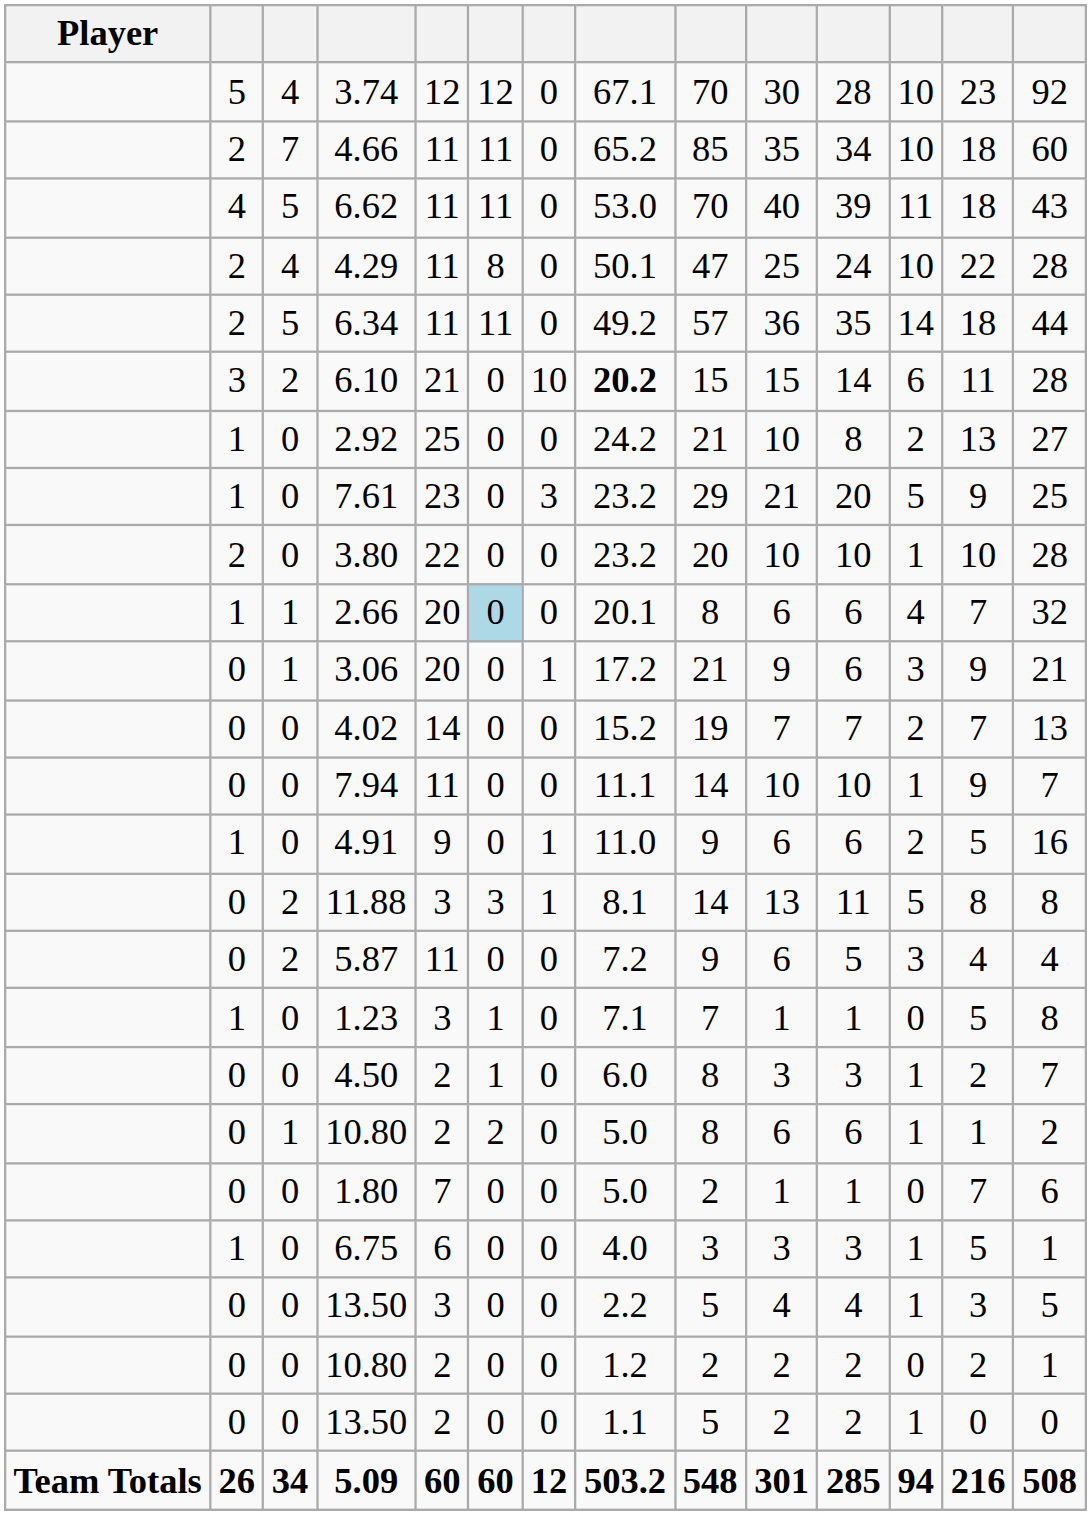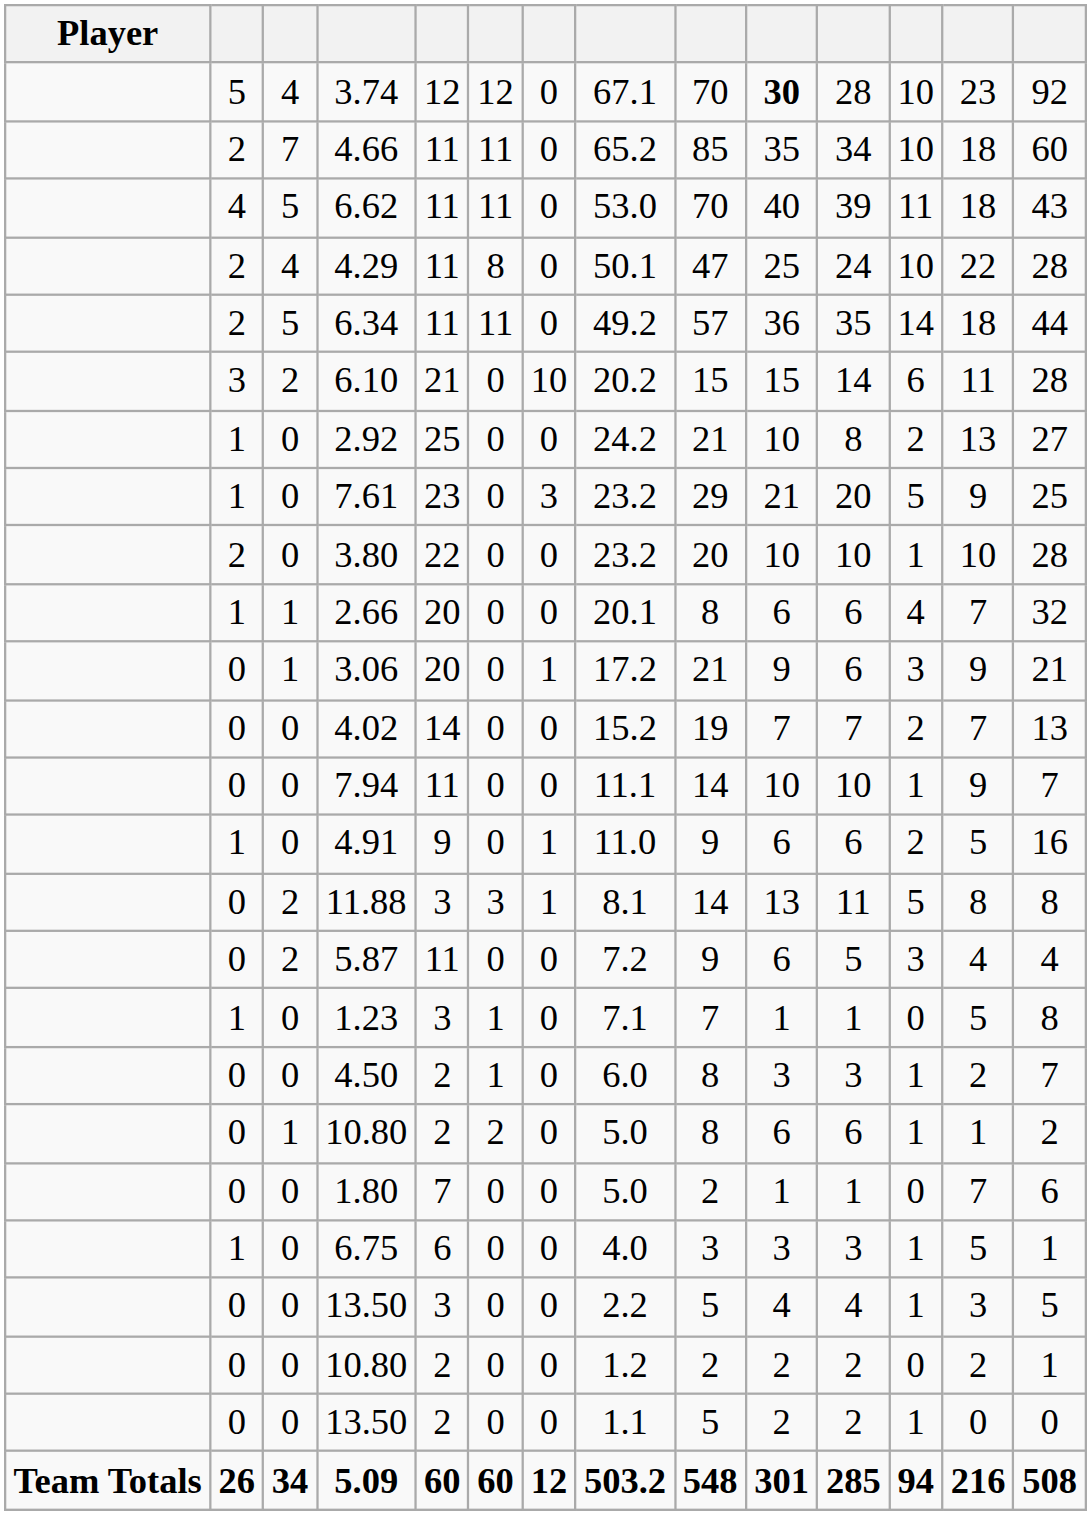(782, 91) normal -> (782, 91) bold
(625, 380) bold -> (625, 380) normal
(496, 611) lightblue background -> (496, 611) no background
